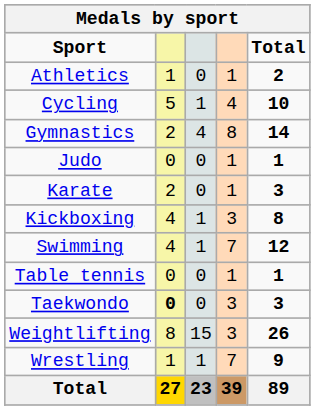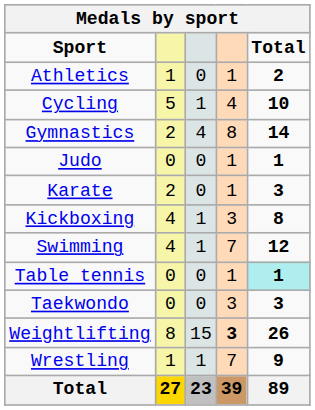(279, 276) no background -> (279, 276) paleturquoise background
(170, 305) bold -> (170, 305) normal
(232, 333) normal -> (232, 333) bold
